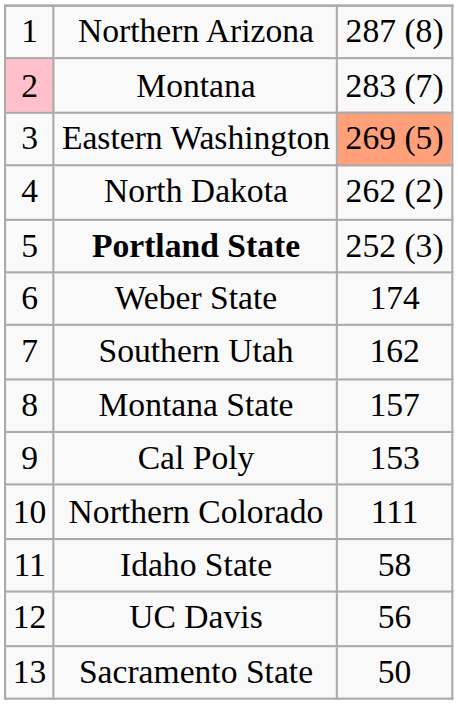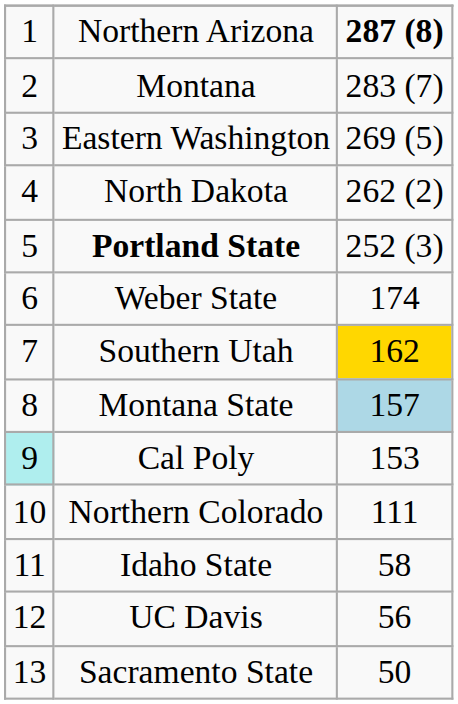(395, 31) normal -> (395, 31) bold
(30, 85) pink background -> (30, 85) no background
(395, 138) lightsalmon background -> (395, 138) no background
(395, 351) no background -> (395, 351) gold background
(395, 404) no background -> (395, 404) lightblue background
(30, 458) no background -> (30, 458) paleturquoise background
